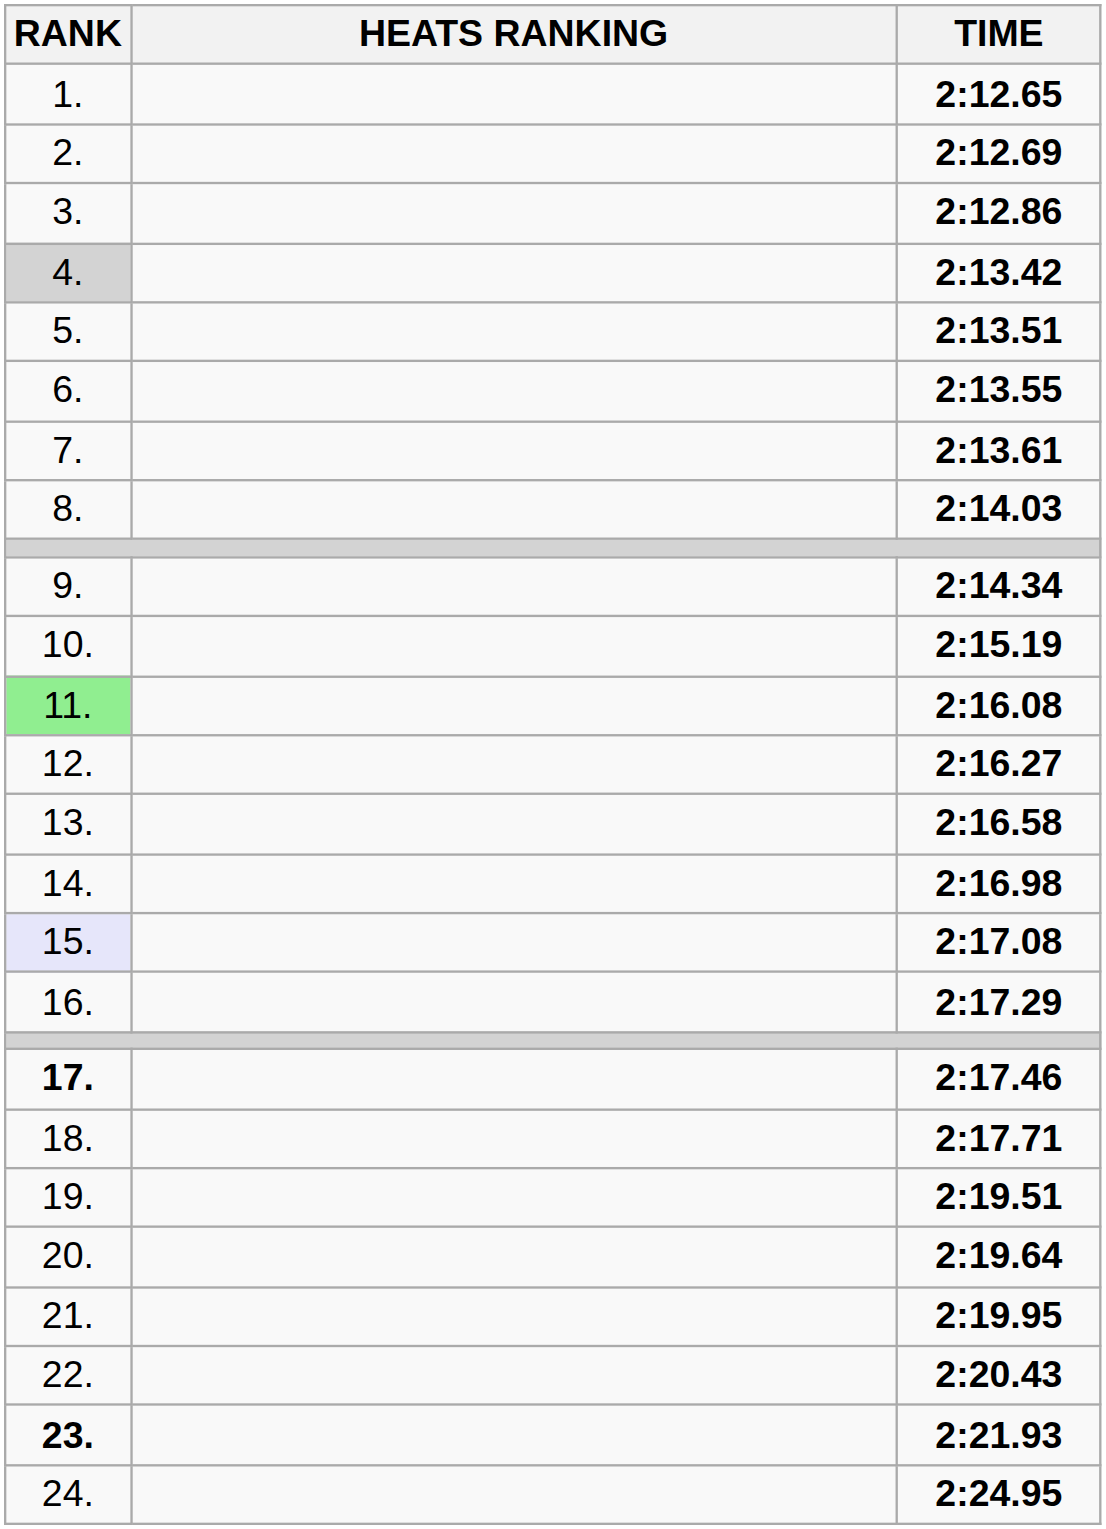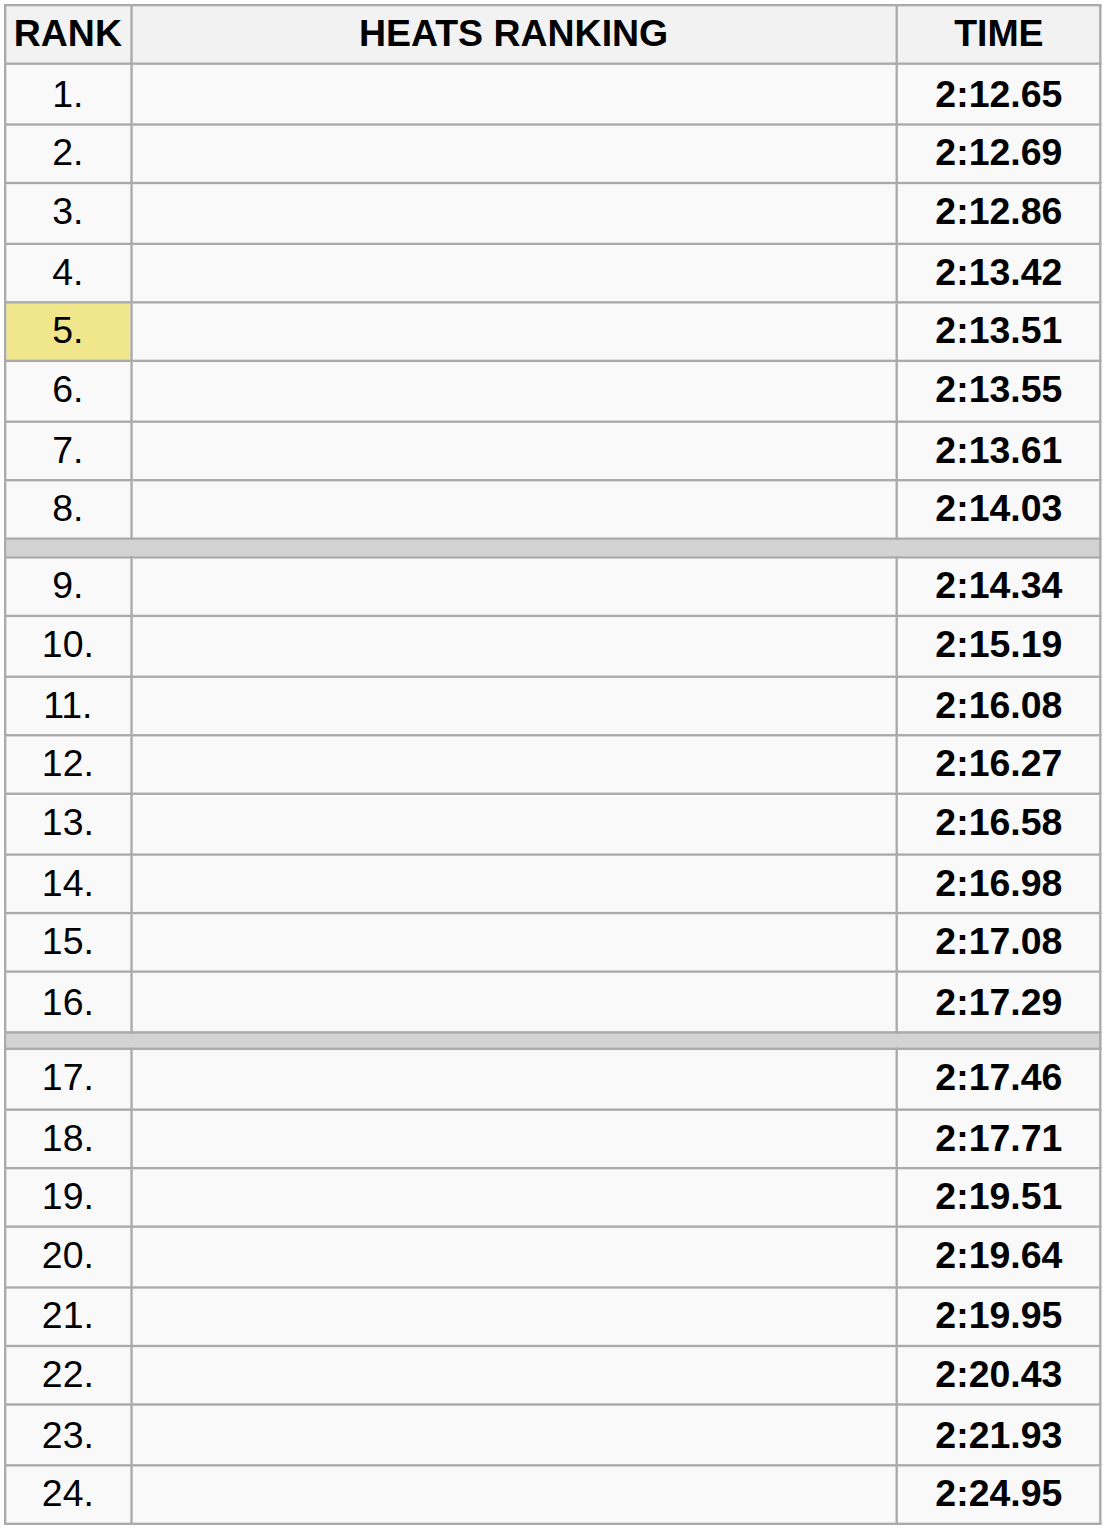(68, 271) lightgrey background -> (68, 271) no background
(68, 331) no background -> (68, 331) khaki background
(68, 704) lightgreen background -> (68, 704) no background
(68, 942) lavender background -> (68, 942) no background
(68, 1078) bold -> (68, 1078) normal
(68, 1434) bold -> (68, 1434) normal
